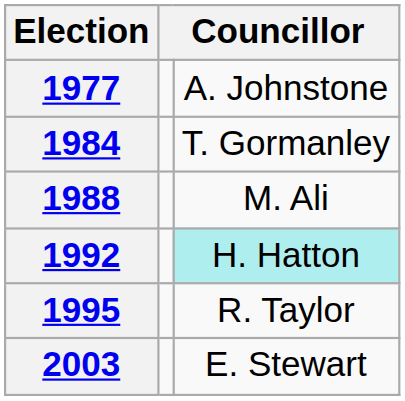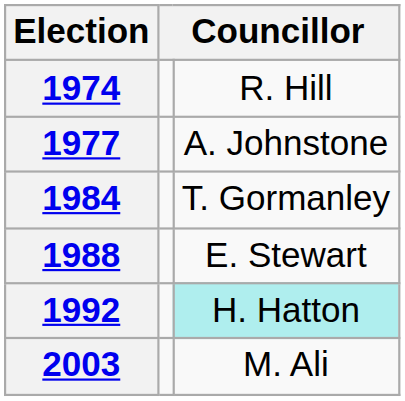+ row: (81, 87)
(286, 198) M. Ali -> (286, 254) E. Stewart
- row: (81, 310)
(286, 365) E. Stewart -> (286, 365) M. Ali
